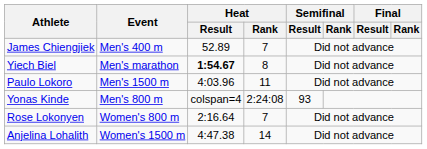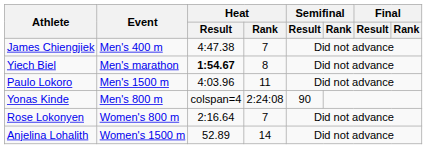(216, 48) 52.89 -> (216, 48) 4:47.38
(305, 100) 93 -> (305, 100) 90
(216, 135) 4:47.38 -> (216, 135) 52.89
